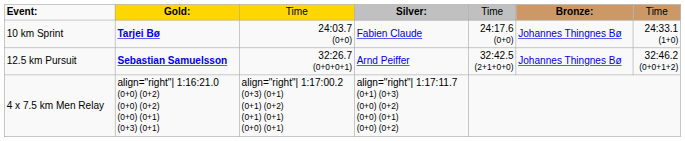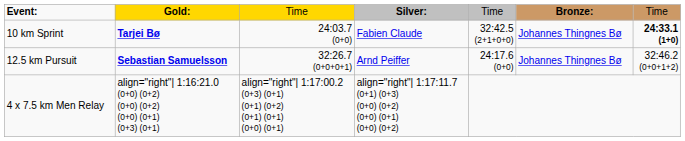(497, 34) 24:17.6 (0+0) -> (494, 34) 32:42.5 (2+1+0+0)
(661, 34) normal -> (661, 34) bold
(494, 61) 32:42.5 (2+1+0+0) -> (497, 61) 24:17.6 (0+0)
